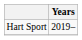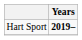(63, 27) normal -> (63, 27) bold
